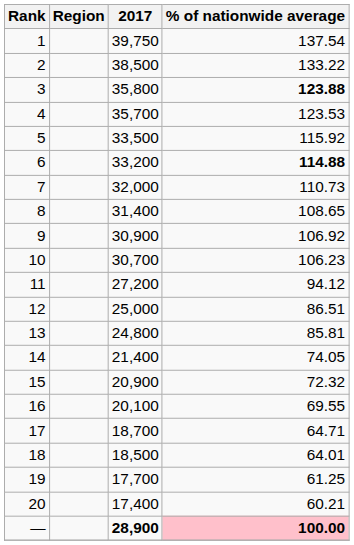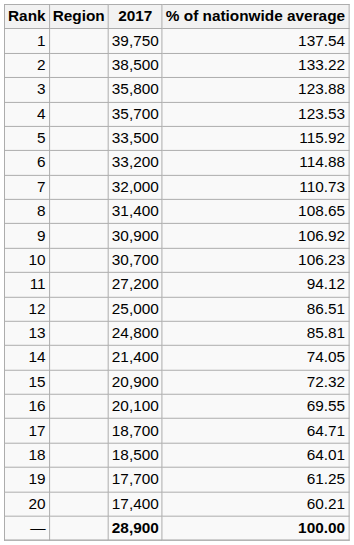(322, 89) bold -> (322, 89) normal
(322, 162) bold -> (322, 162) normal
(322, 528) pink background -> (322, 528) no background
